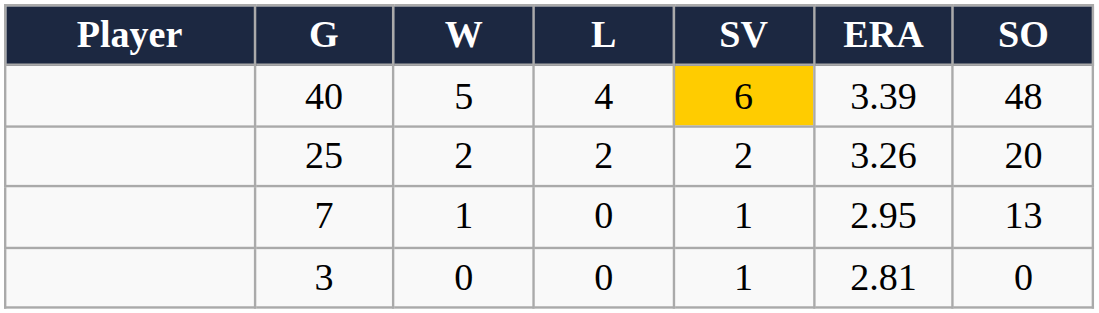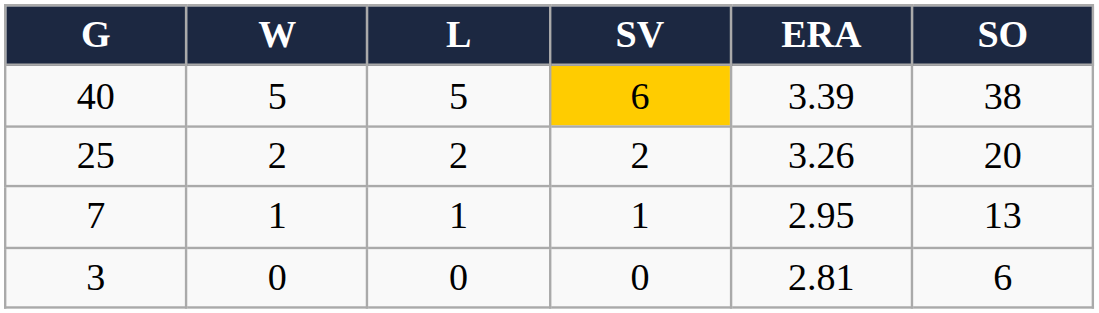- column: (130, 34)
(604, 95) 4 -> (459, 95) 5
(1023, 95) 48 -> (1003, 95) 38
(604, 215) 0 -> (459, 215) 1
(744, 276) 1 -> (640, 276) 0
(1023, 276) 0 -> (1003, 276) 6
